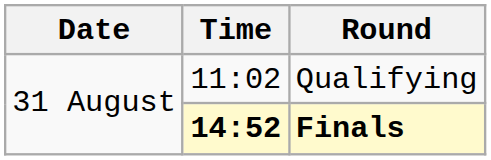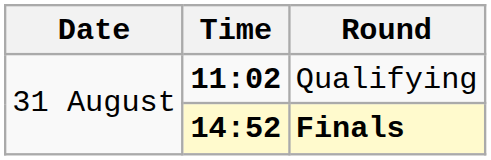(236, 79) normal -> (236, 79) bold
